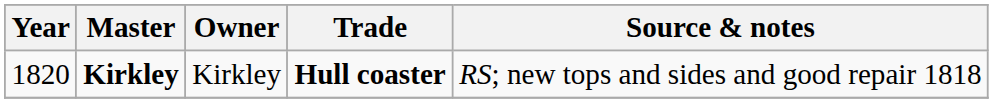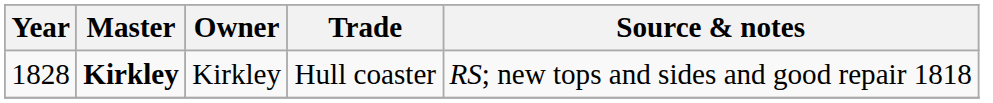(41, 73) 1820 -> (41, 73) 1828
(370, 73) bold -> (365, 73) normal
